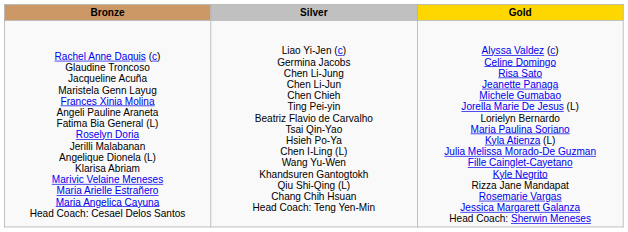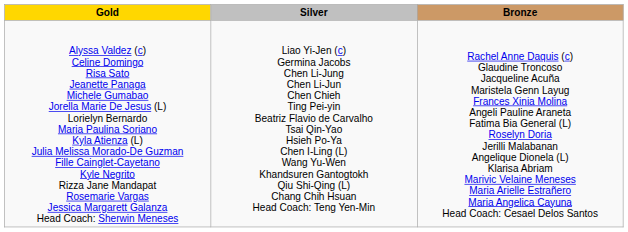columns swapped: (520, 13) <-> (108, 13)
